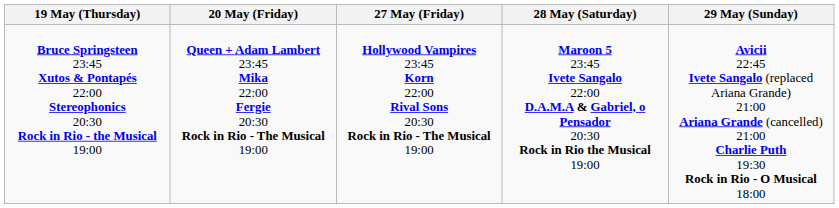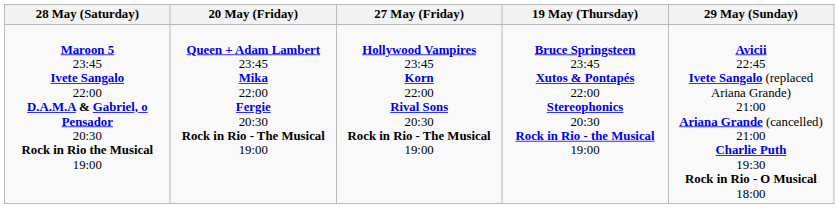columns swapped: (87, 14) <-> (585, 14)
